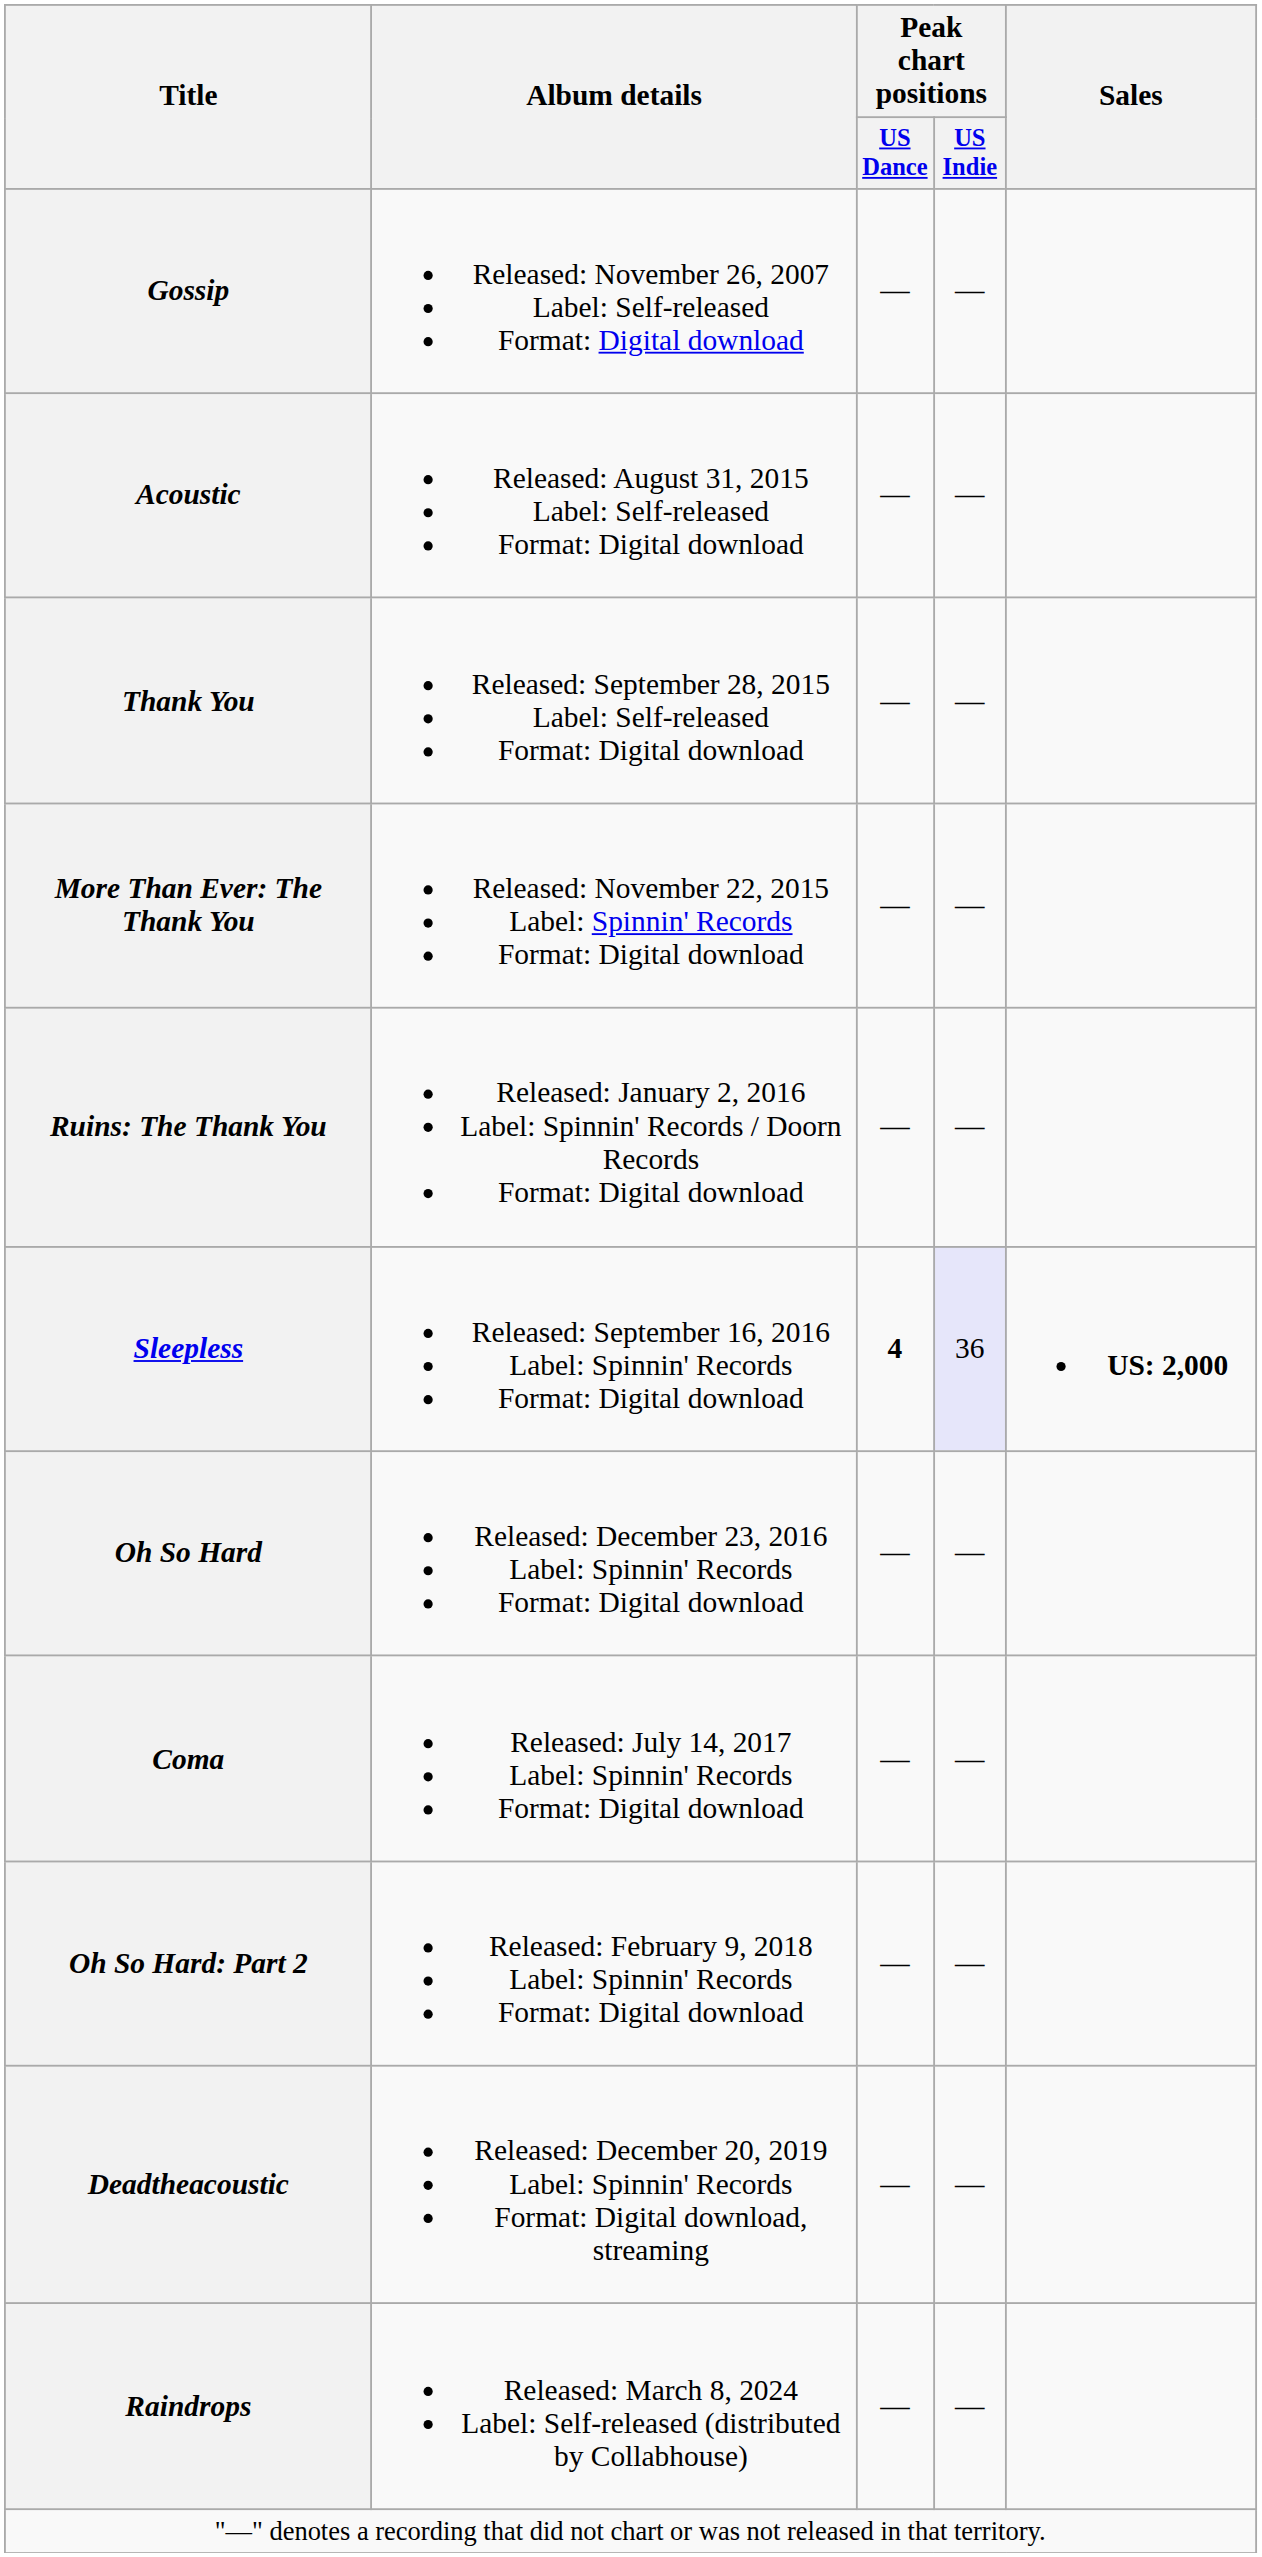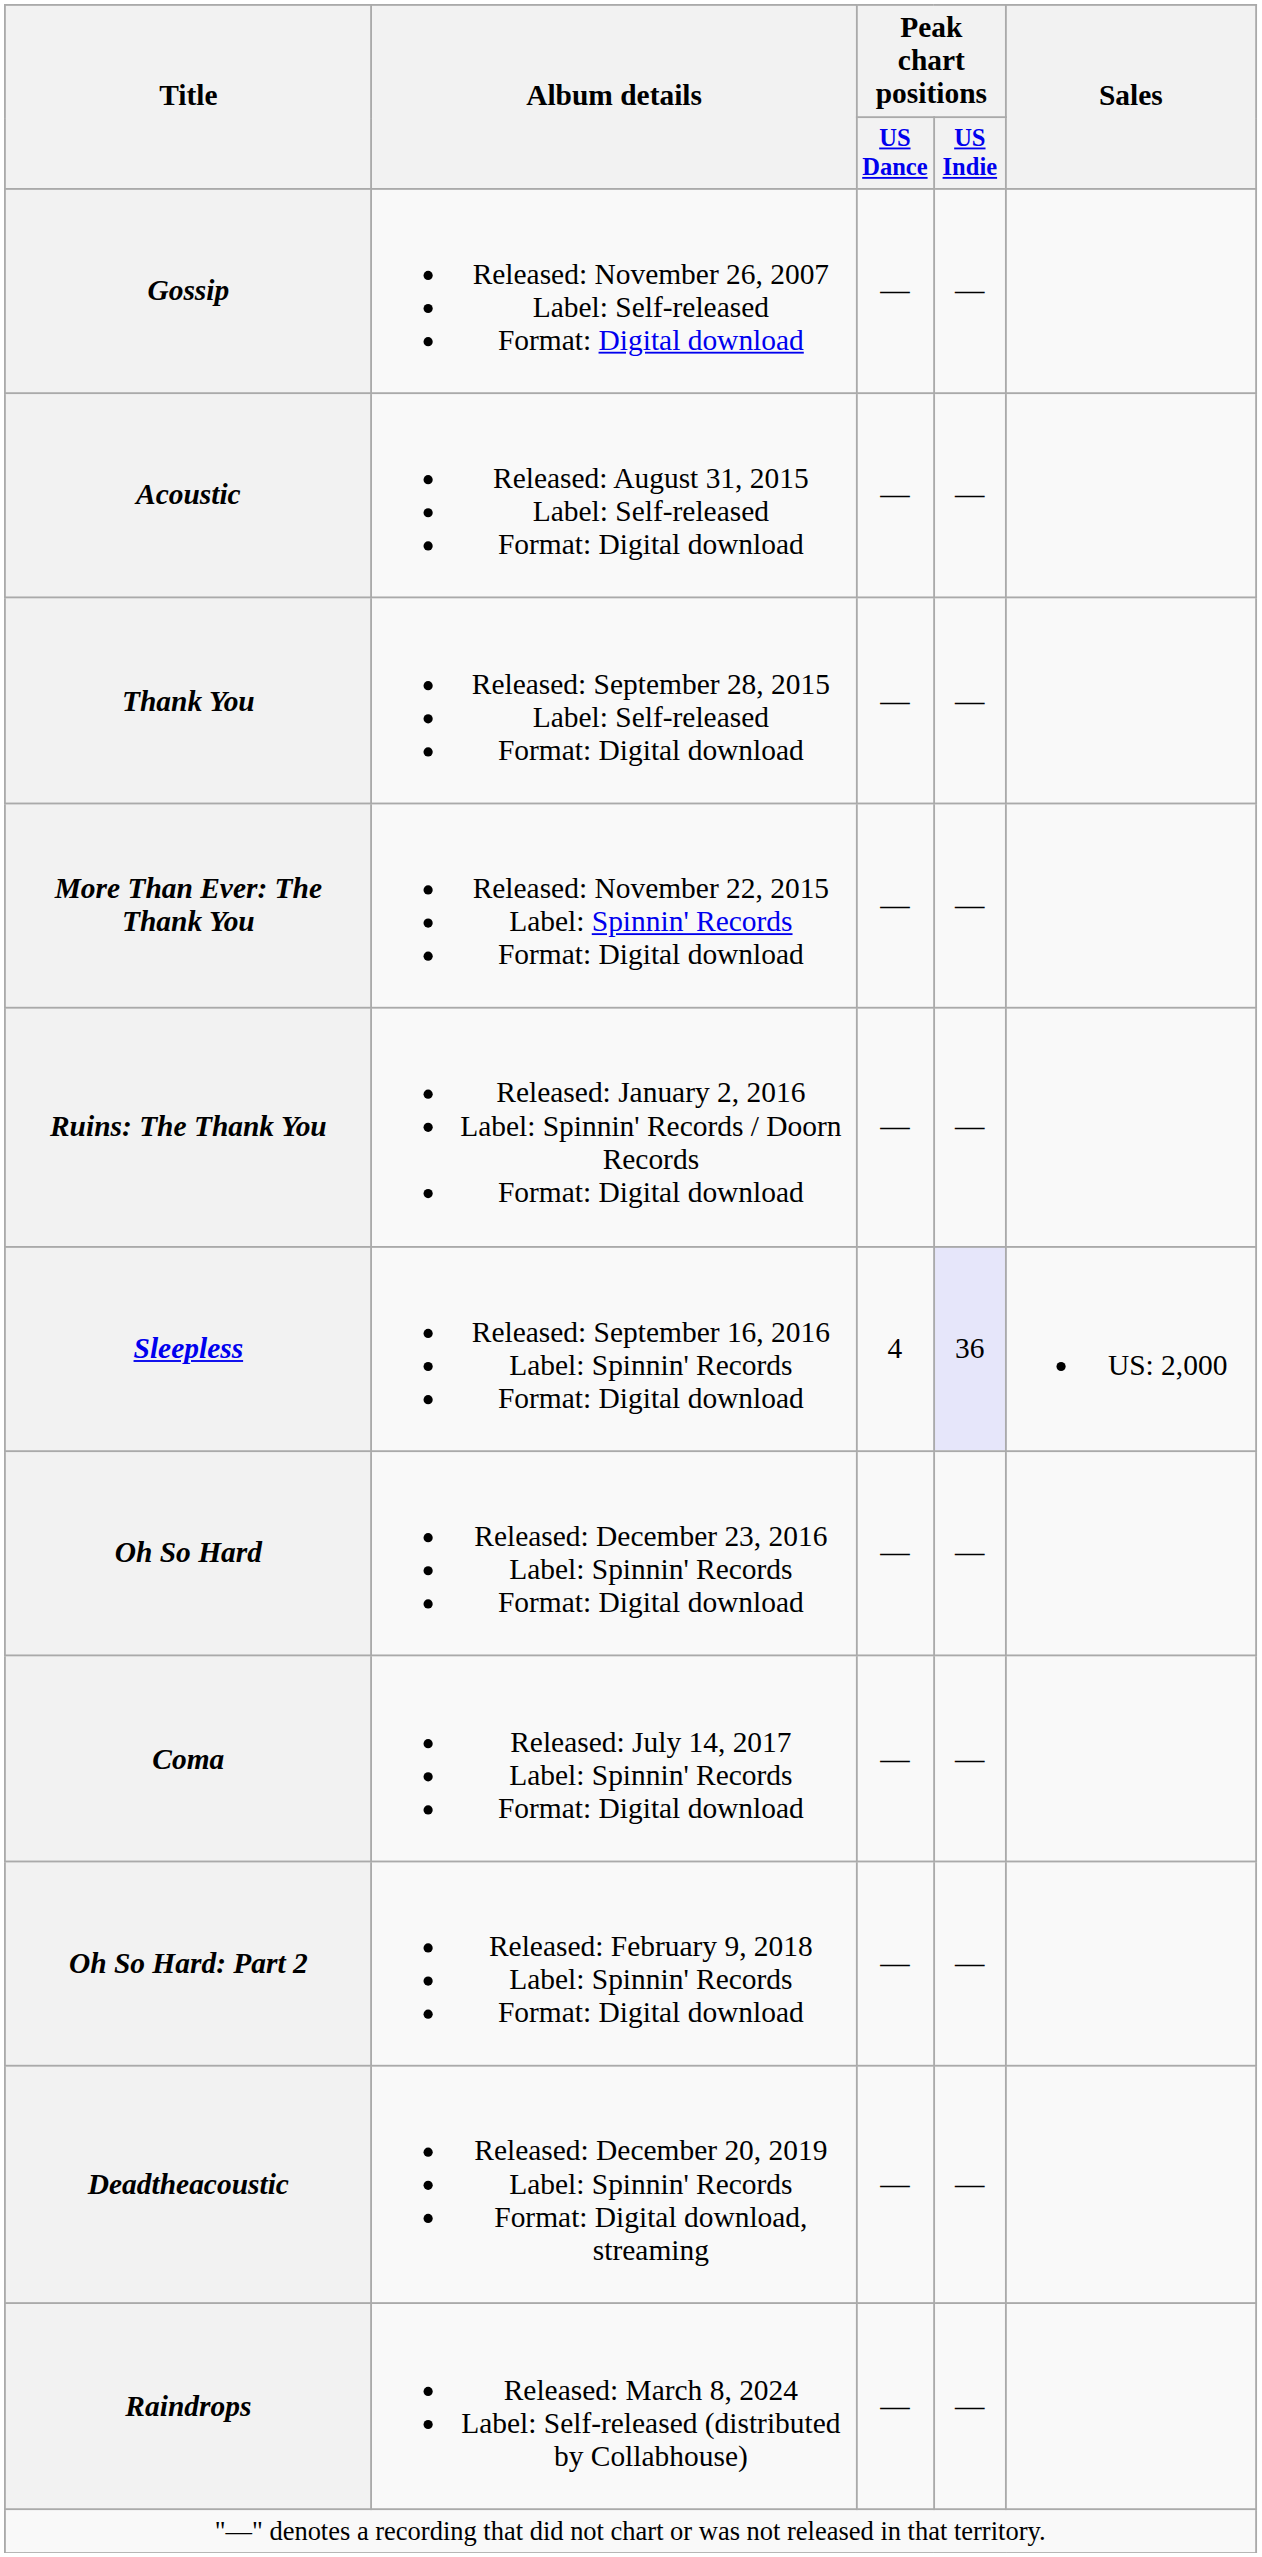(895, 1348) bold -> (895, 1348) normal
(1131, 1365) bold -> (1131, 1365) normal
